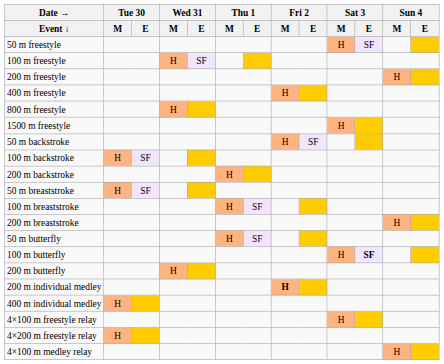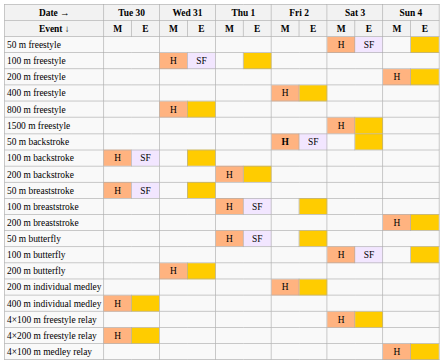(285, 142) normal -> (285, 142) bold
(369, 255) bold -> (369, 255) normal
(285, 287) bold -> (285, 287) normal
